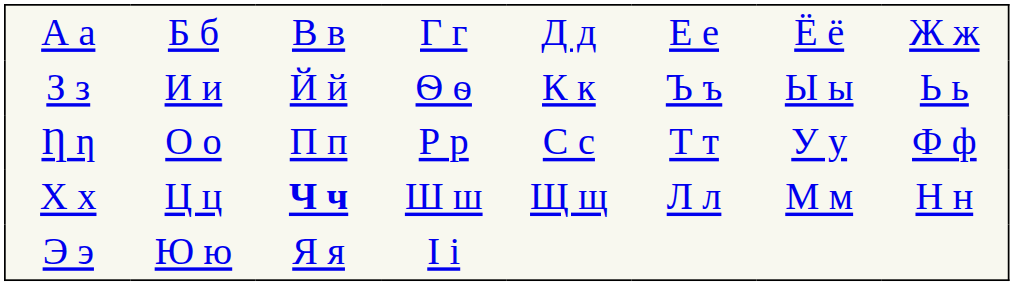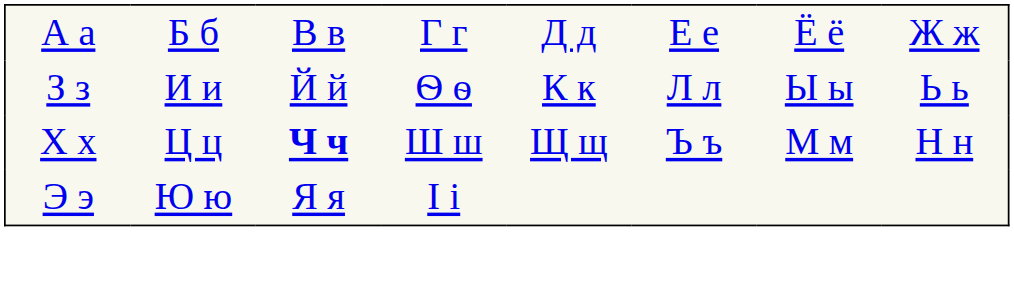(694, 87) Ъ ъ -> (694, 87) Л л
- row: (68, 142)
(694, 196) Л л -> (694, 142) Ъ ъ
